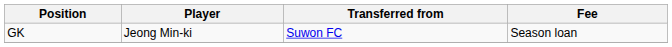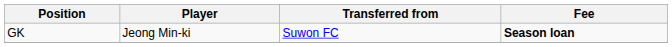(544, 33) normal -> (539, 33) bold
